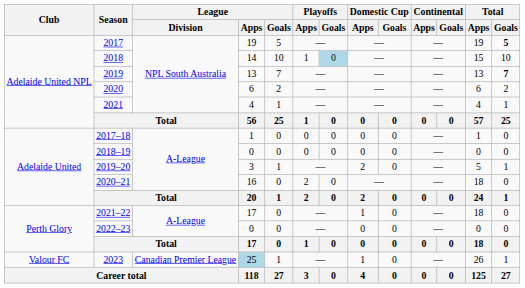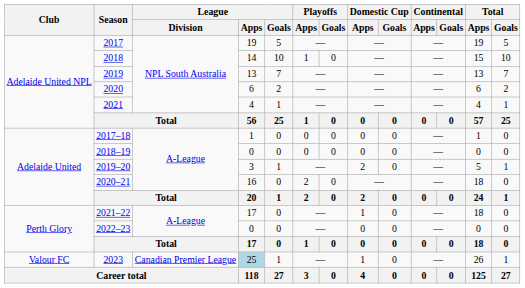(506, 43) bold -> (506, 43) normal
(333, 58) lightblue background -> (333, 58) no background
(506, 74) bold -> (506, 74) normal
